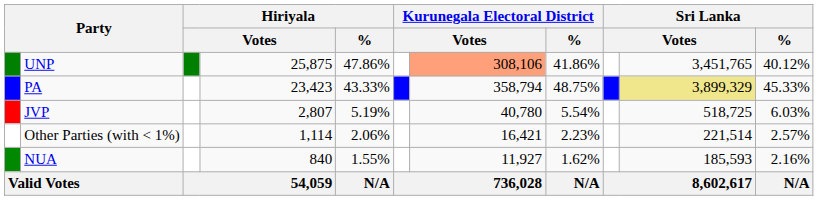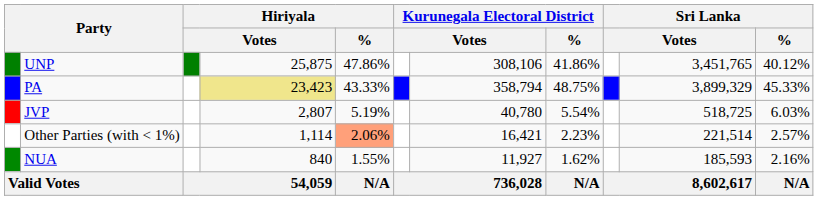(518, 64) lightsalmon background -> (518, 64) no background
(311, 87) no background -> (311, 87) khaki background
(722, 87) khaki background -> (722, 87) no background
(370, 135) no background -> (370, 135) lightsalmon background
